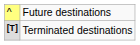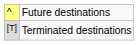(12, 30) bold -> (12, 28) normal
